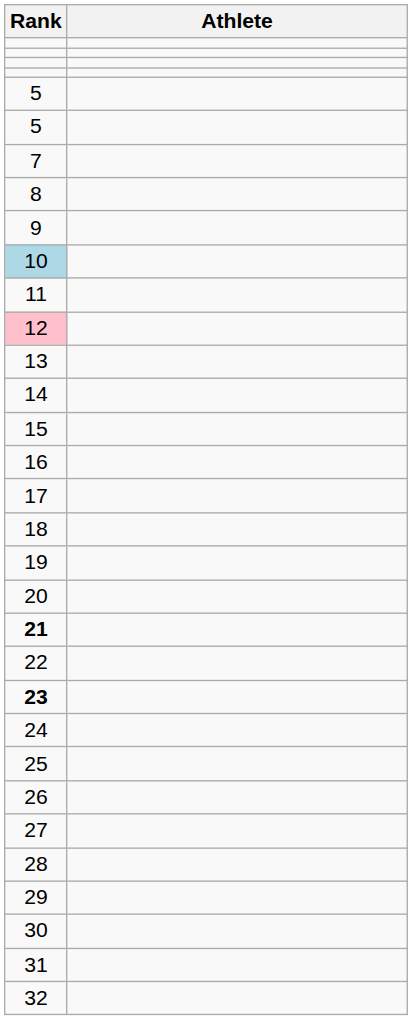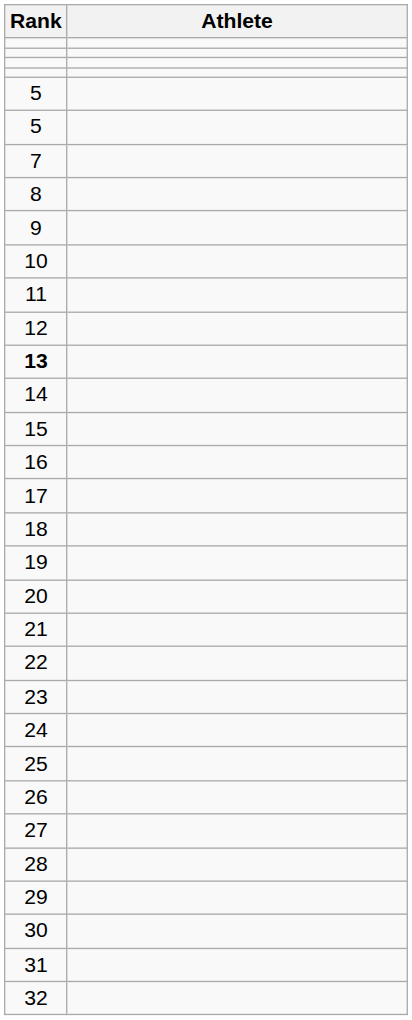(36, 261) lightblue background -> (36, 261) no background
(36, 328) pink background -> (36, 328) no background
(36, 361) normal -> (36, 361) bold
(36, 629) bold -> (36, 629) normal
(36, 696) bold -> (36, 696) normal
